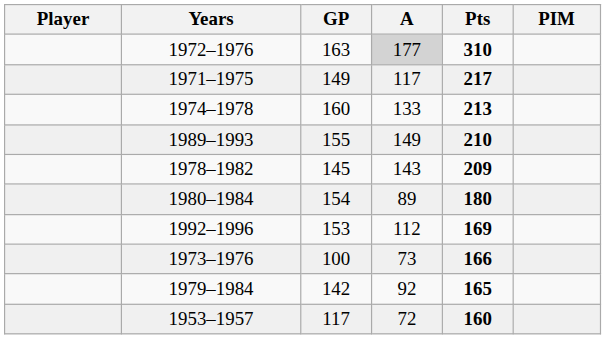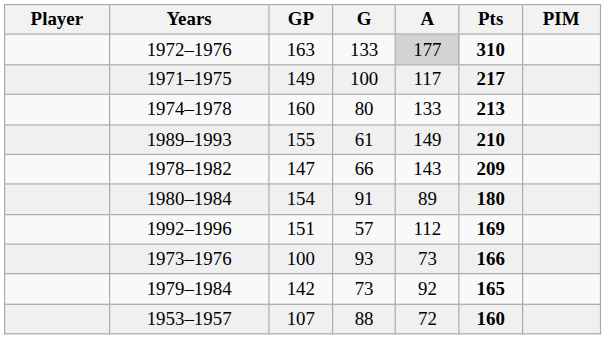+ column: (364, 19)
(336, 169) 145 -> (301, 169) 147
(336, 229) 153 -> (301, 229) 151
(336, 318) 117 -> (301, 318) 107
